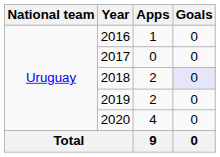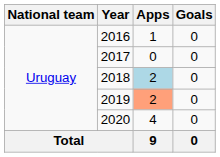(153, 78) no background -> (153, 78) lightblue background
(194, 78) lavender background -> (194, 78) no background
(153, 99) no background -> (153, 99) lightsalmon background
